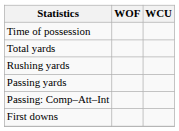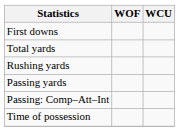rows swapped: (32, 117) <-> (49, 31)
